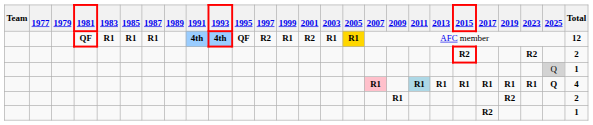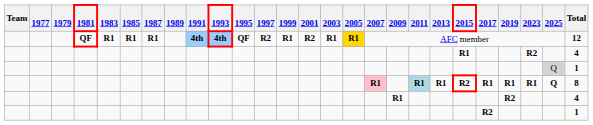(464, 54) R2 -> (464, 53) R1
(576, 54) 2 -> (576, 53) 4
(464, 84) R1 -> (464, 83) R2
(576, 84) 4 -> (576, 83) 8
(576, 98) 2 -> (576, 98) 4
